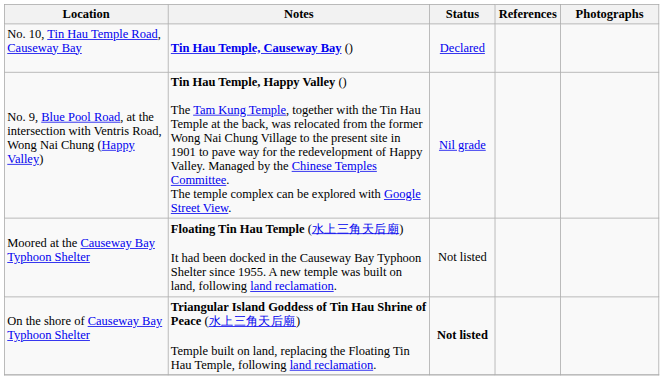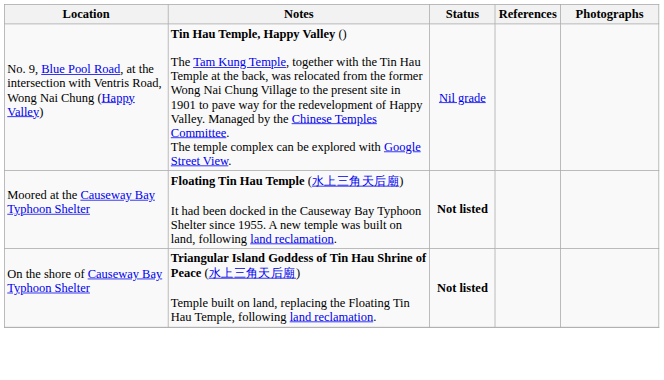- row: (84, 41)
(462, 257) normal -> (462, 209) bold
